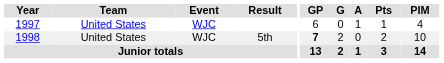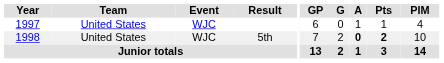(315, 38) bold -> (315, 38) normal
(358, 38) normal -> (358, 38) bold
(384, 38) normal -> (384, 38) bold
